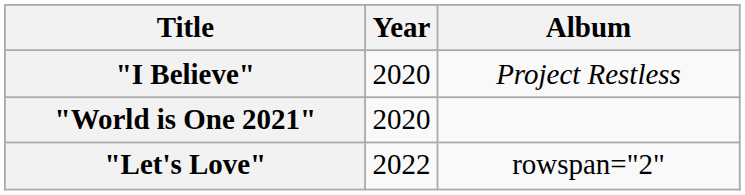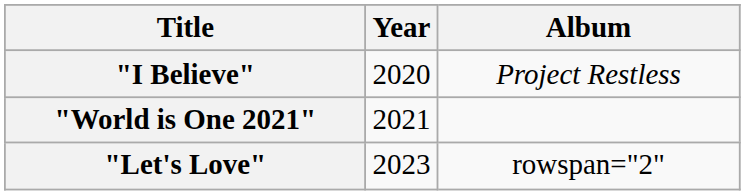(401, 119) 2020 -> (401, 119) 2021
(401, 165) 2022 -> (401, 165) 2023
